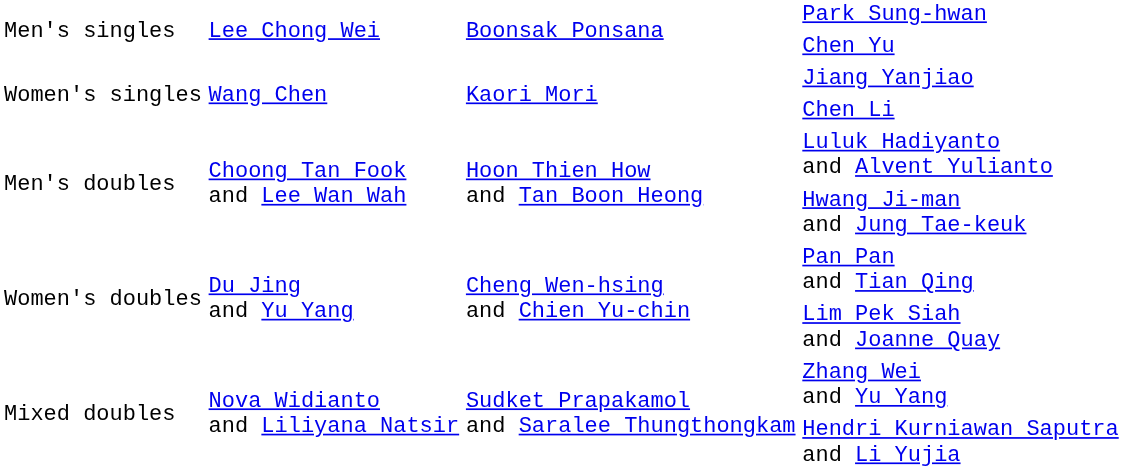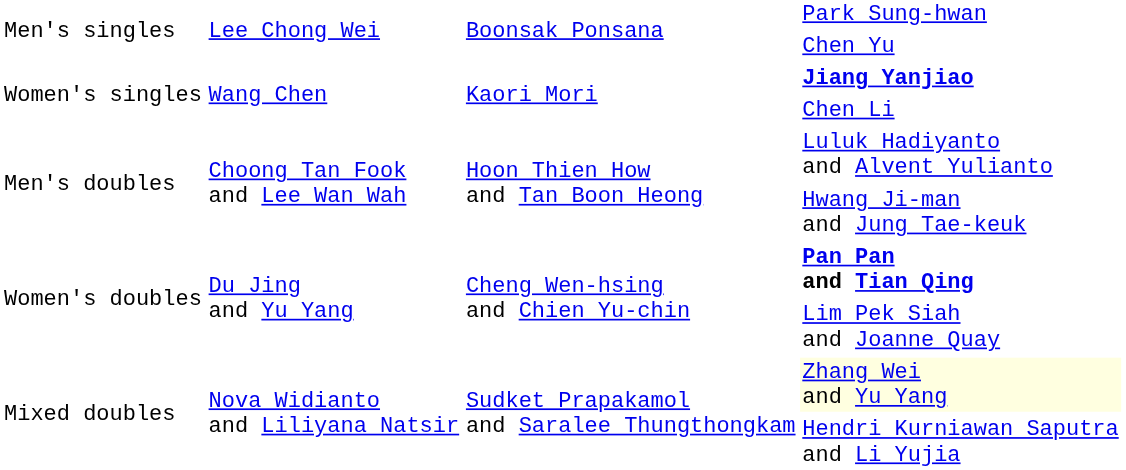(888, 78) normal -> (888, 78) bold
(888, 270) normal -> (888, 270) bold
(875, 385) no background -> (875, 385) lightyellow background
